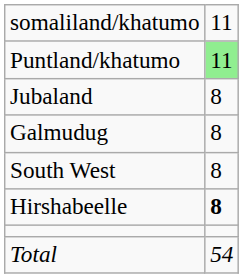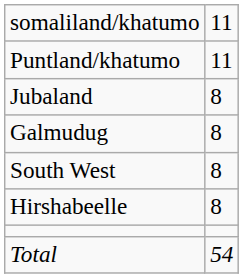(221, 59) lightgreen background -> (221, 59) no background
(216, 206) bold -> (216, 206) normal
